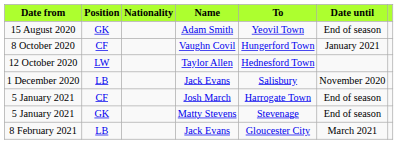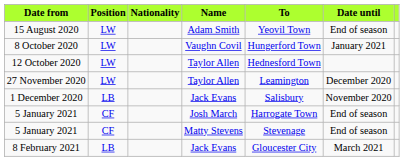(102, 30) GK -> (108, 30) LW
(102, 47) CF -> (108, 47) LW
+ row: (46, 80)
(102, 114) GK -> (108, 131) CF
